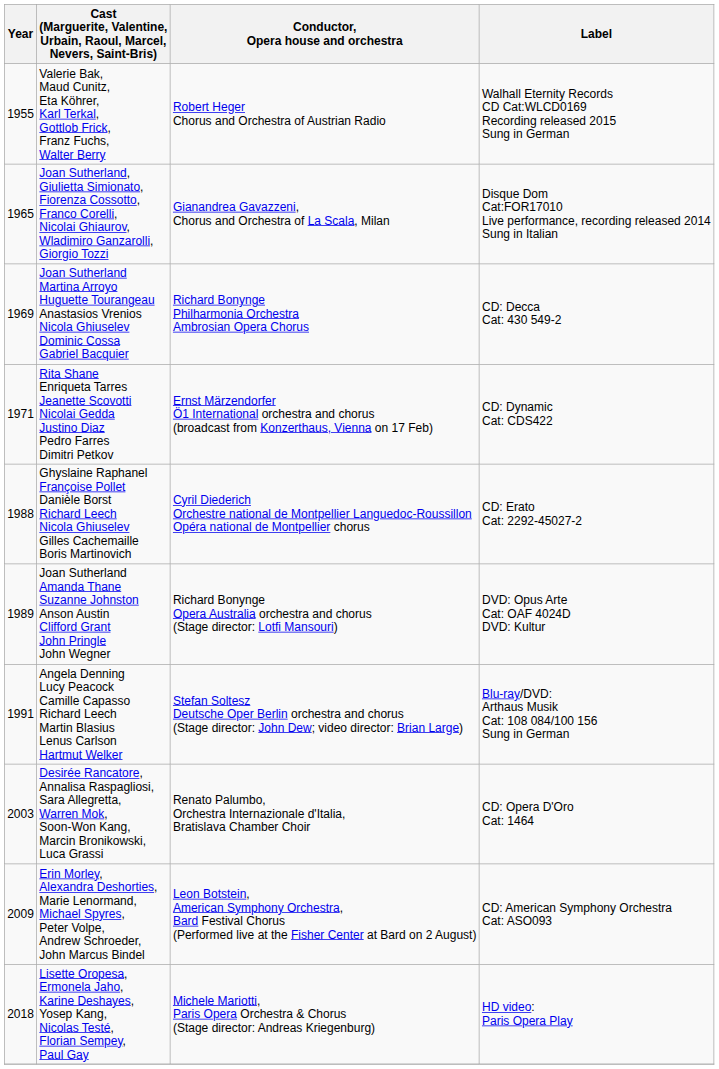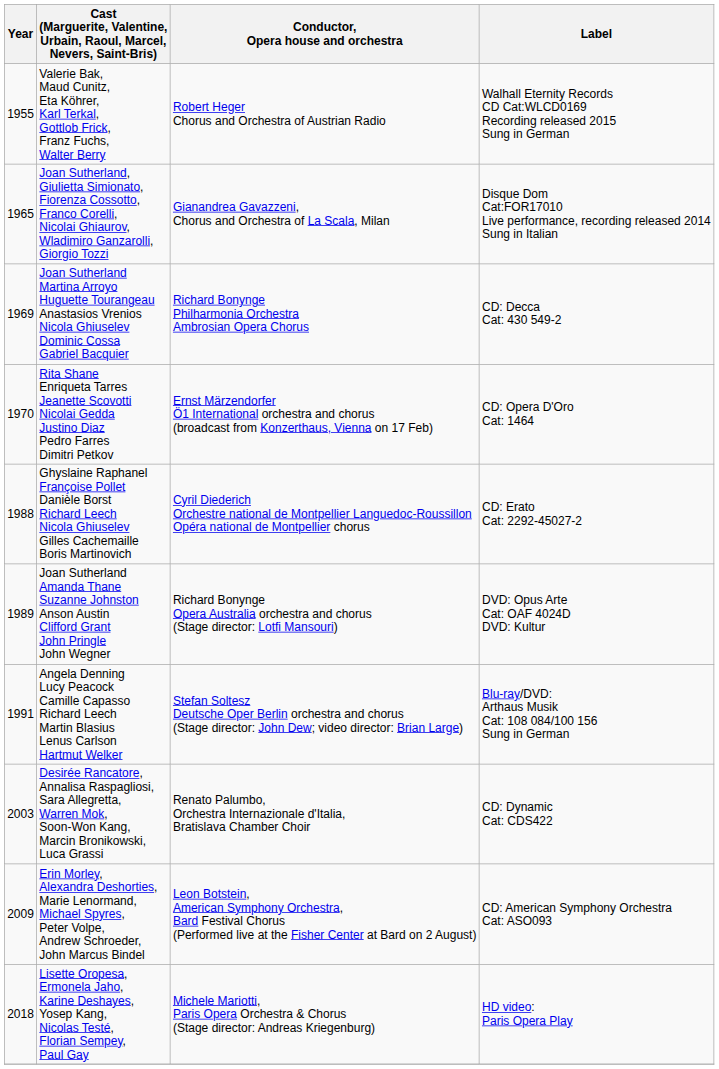(20, 414) 1971 -> (20, 414) 1970
(517, 414) CD: Dynamic Cat: CDS422 -> (528, 414) CD: Opera D'Oro Cat: 1464
(528, 814) CD: Opera D'Oro Cat: 1464 -> (517, 814) CD: Dynamic Cat: CDS422
